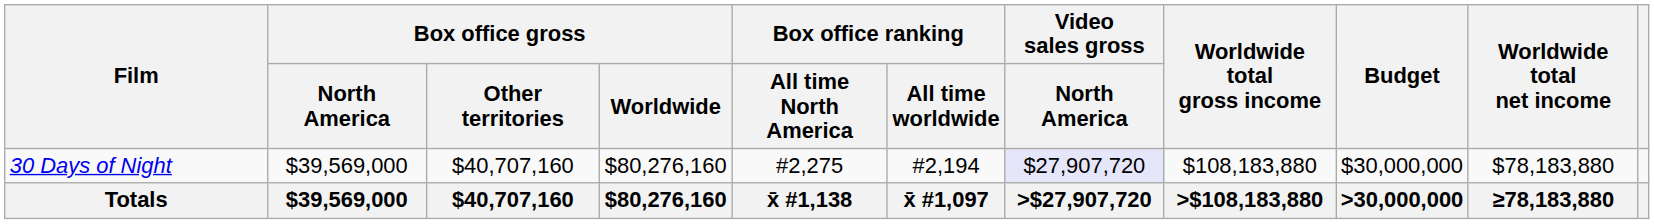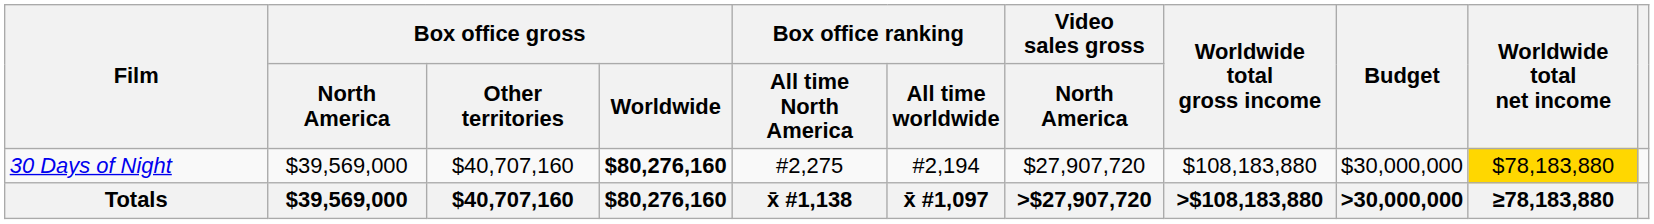(666, 165) normal -> (666, 165) bold
(1084, 165) lavender background -> (1084, 165) no background
(1553, 165) no background -> (1553, 165) gold background
